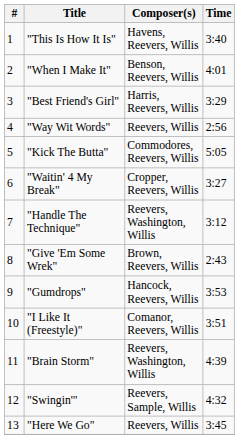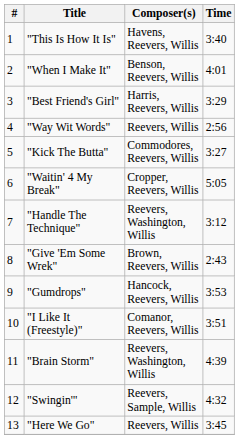(216, 152) 5:05 -> (216, 152) 3:27
(216, 184) 3:27 -> (216, 184) 5:05
